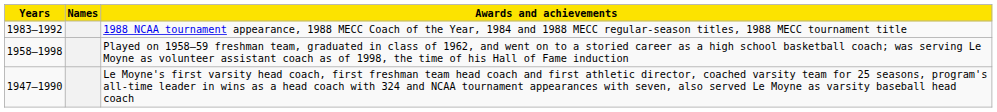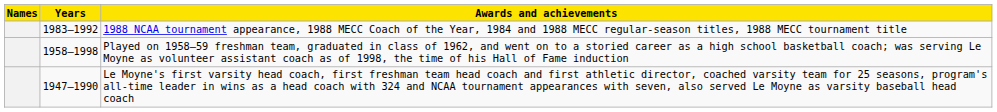columns swapped: (83, 13) <-> (35, 13)
